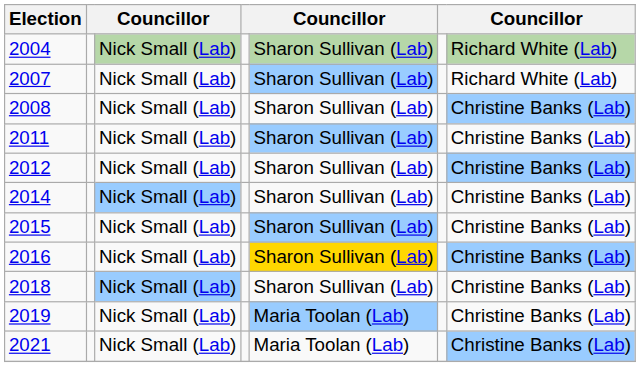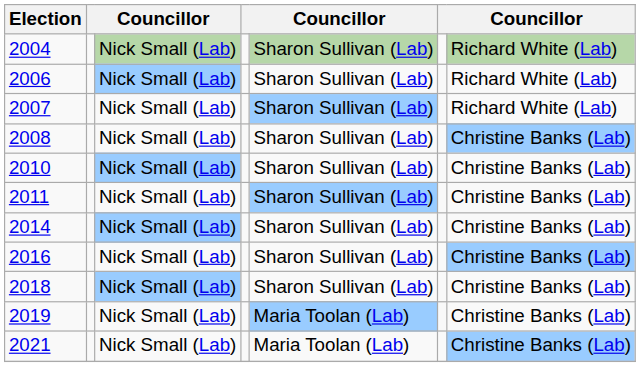+ row: (30, 78)
+ row: (30, 167)
- row: (30, 167)
- row: (30, 227)
(344, 256) gold background -> (344, 256) no background
